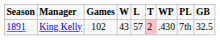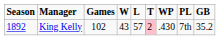(16, 27) 1891 -> (16, 27) 1892
(204, 27) 32.5 -> (204, 27) 35.2
